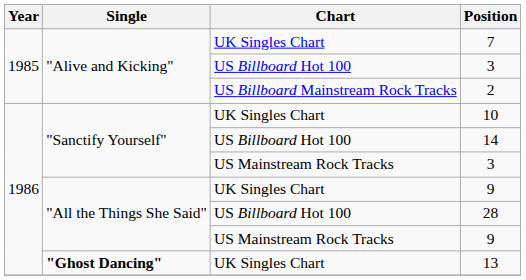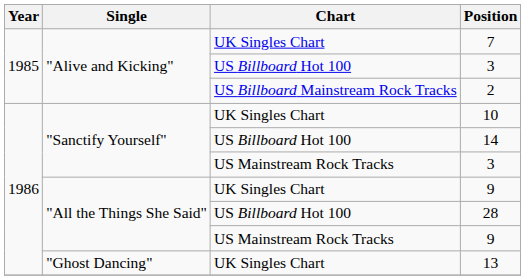(104, 262) bold -> (99, 262) normal
